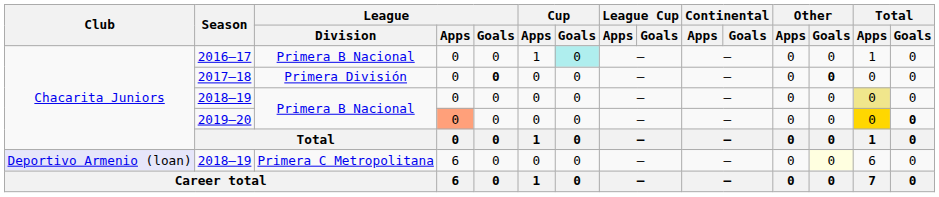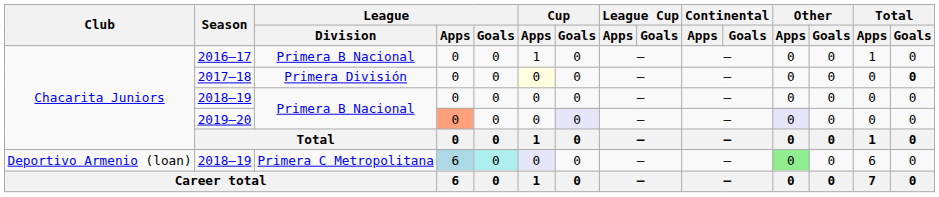(577, 56) paleturquoise background -> (577, 56) no background
(496, 77) bold -> (496, 77) normal
(536, 77) no background -> (536, 77) lightyellow background
(831, 77) bold -> (831, 77) normal
(913, 77) normal -> (913, 77) bold
(872, 98) khaki background -> (872, 98) no background
(577, 119) no background -> (577, 119) lavender background
(791, 119) no background -> (791, 119) lavender background
(872, 119) gold background -> (872, 119) no background
(913, 119) bold -> (913, 119) normal
(100, 160) lavender background -> (100, 160) no background
(455, 160) no background -> (455, 160) lightblue background
(496, 160) no background -> (496, 160) paleturquoise background
(536, 160) no background -> (536, 160) lavender background
(791, 160) no background -> (791, 160) lightgreen background
(831, 160) lightyellow background -> (831, 160) no background
